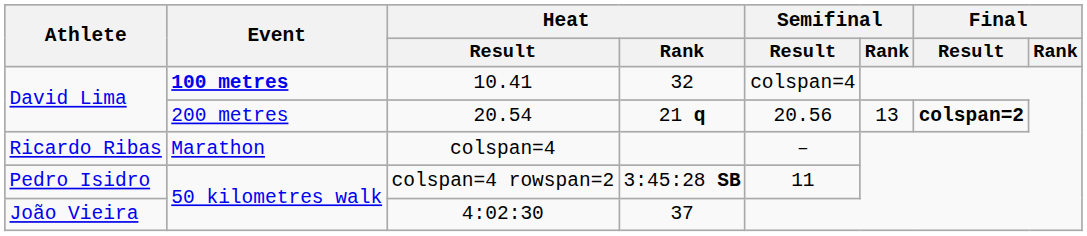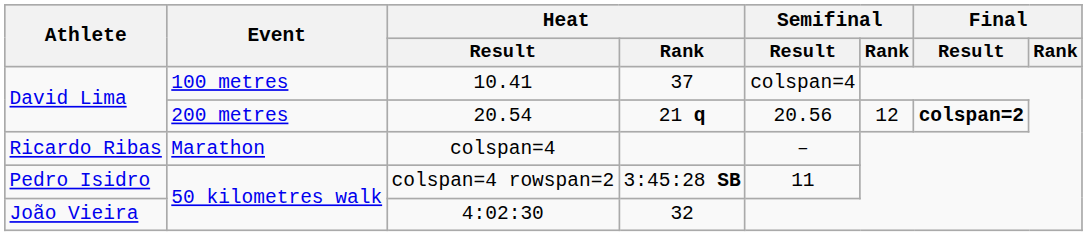(230, 83) bold -> (230, 83) normal
(682, 83) 32 -> (682, 83) 37
(887, 116) 13 -> (887, 116) 12
(682, 214) 37 -> (682, 214) 32
